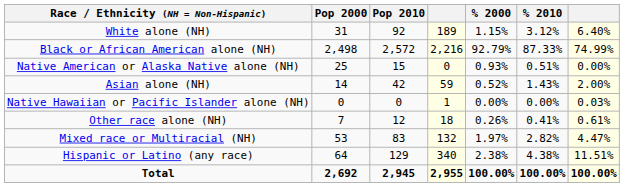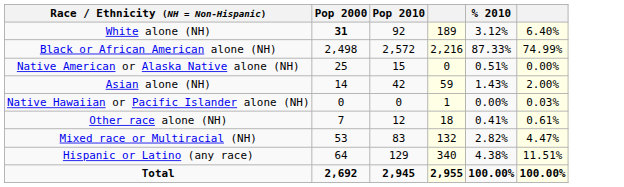- column: (491, 13)
(341, 31) normal -> (341, 31) bold
